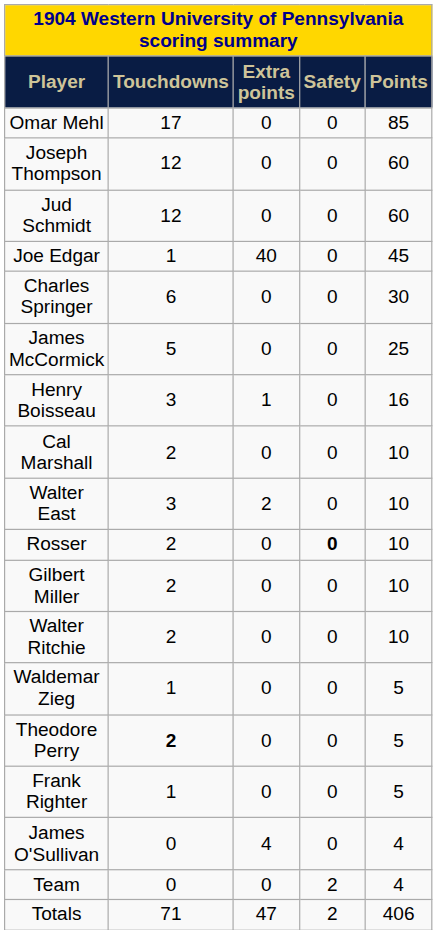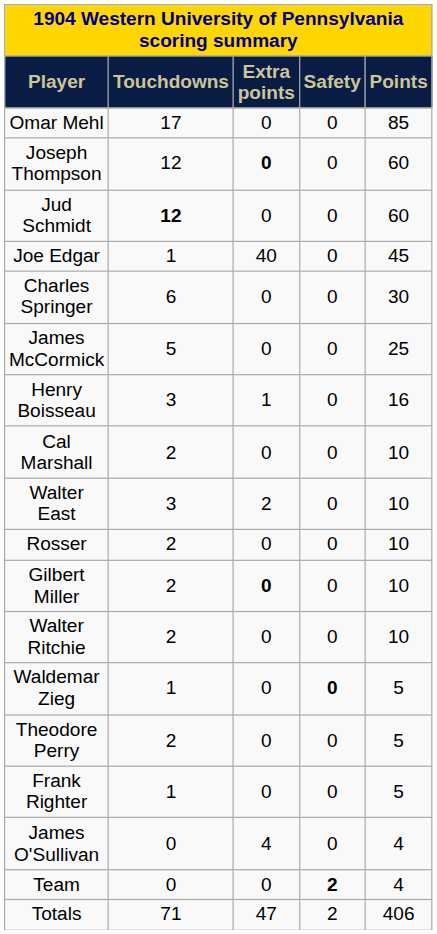(266, 163) normal -> (266, 163) bold
(171, 215) normal -> (171, 215) bold
(332, 544) bold -> (332, 544) normal
(266, 585) normal -> (266, 585) bold
(332, 688) normal -> (332, 688) bold
(171, 740) bold -> (171, 740) normal
(332, 884) normal -> (332, 884) bold
